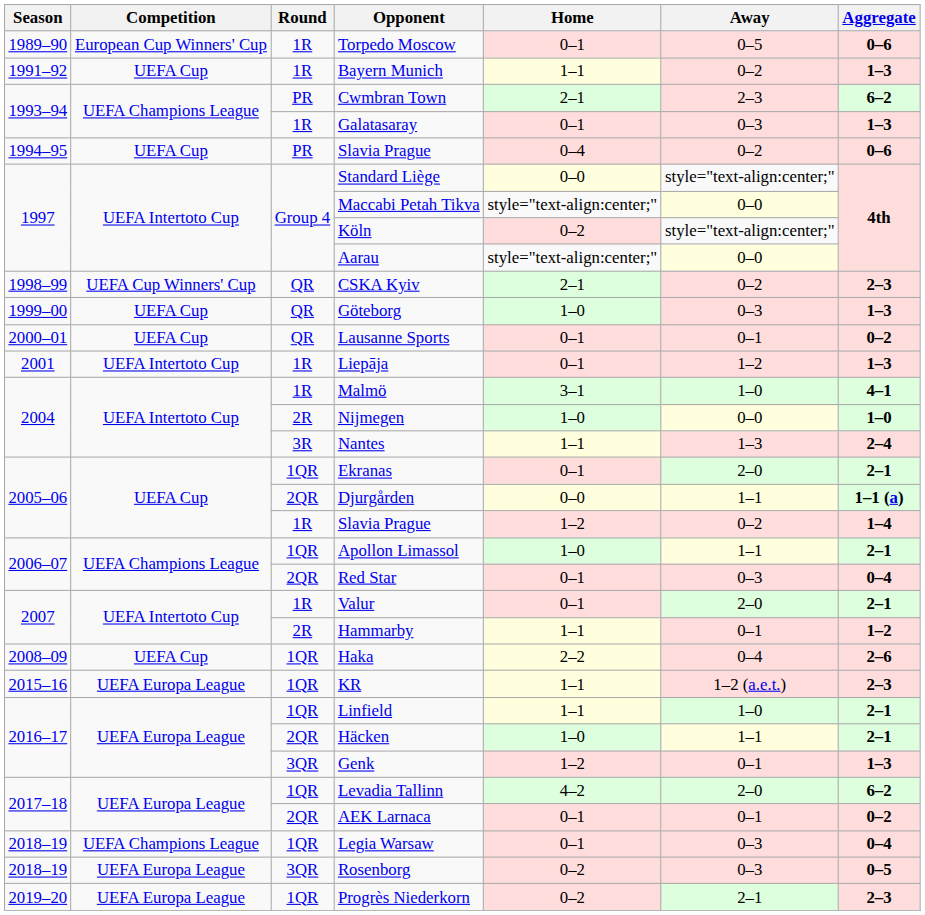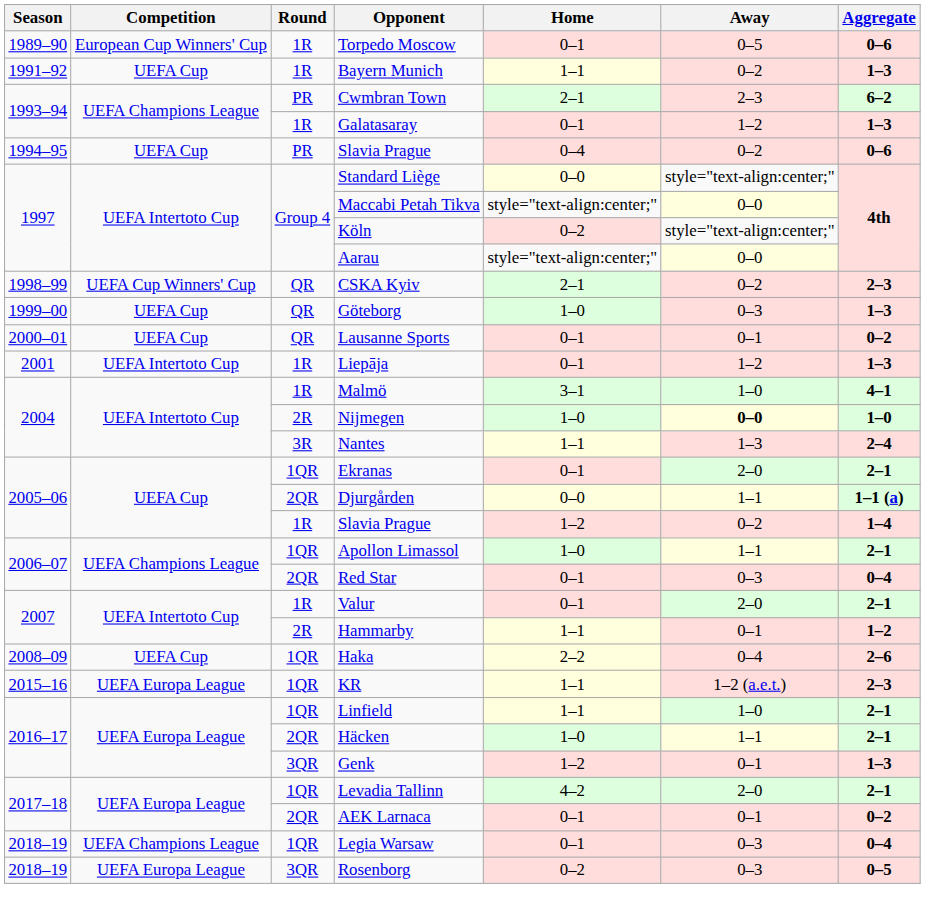(750, 124) 0–3 -> (750, 124) 1–2
(750, 417) normal -> (750, 417) bold
(879, 790) 6–2 -> (879, 790) 2–1
- row: (38, 897)
